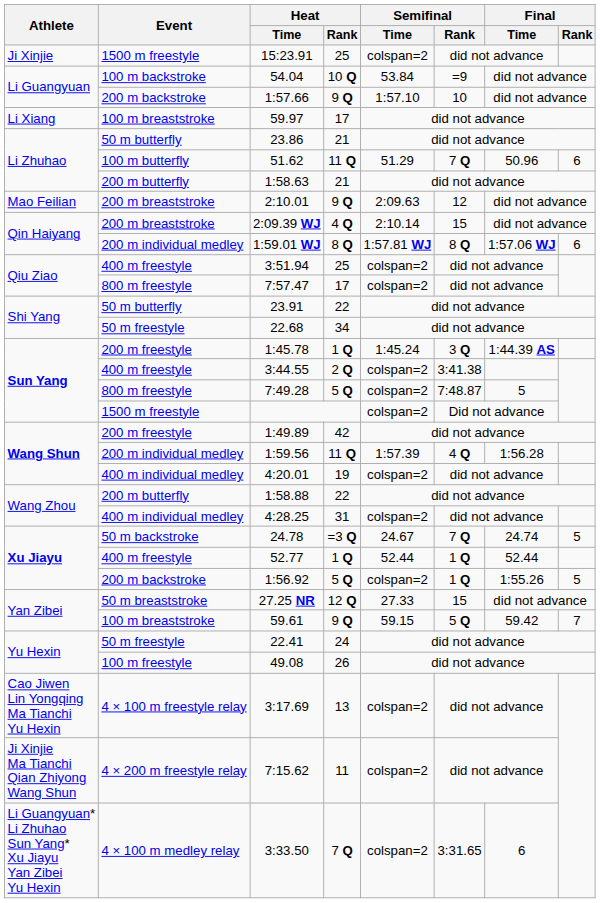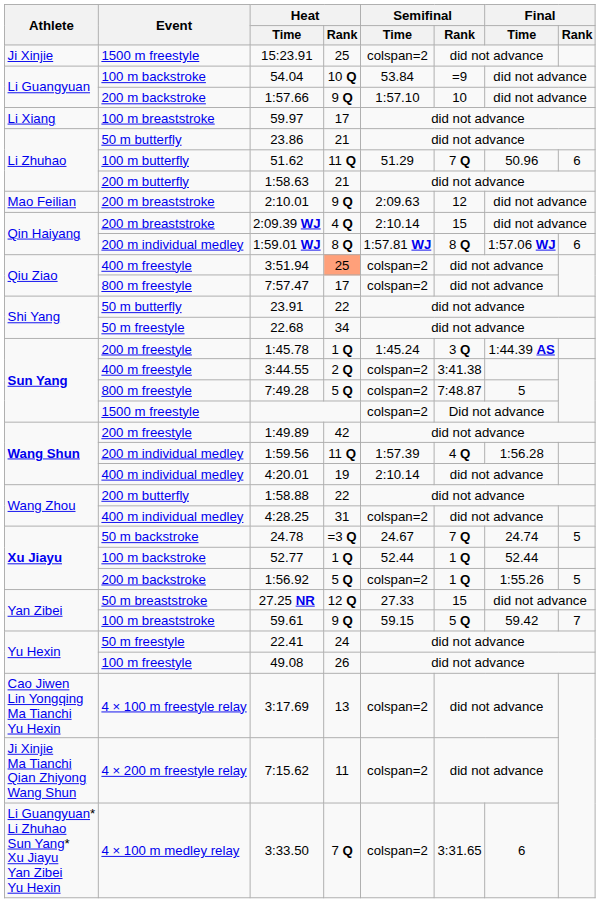(342, 265) no background -> (342, 265) lightsalmon background
(397, 475) colspan=2 -> (397, 475) 2:10.14
(147, 558) 400 m freestyle -> (154, 558) 100 m backstroke
